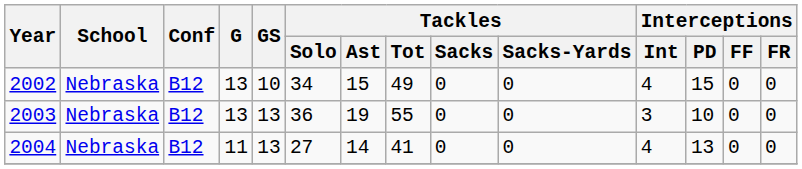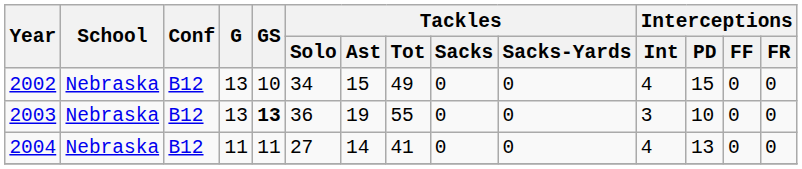(269, 116) normal -> (269, 116) bold
(269, 148) 13 -> (269, 148) 11
